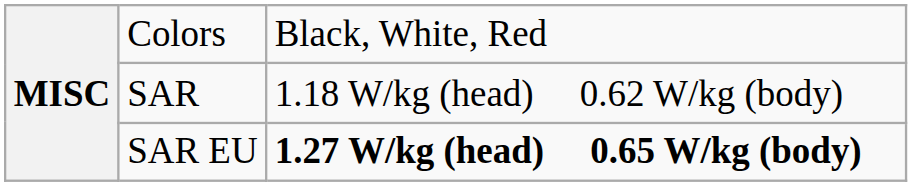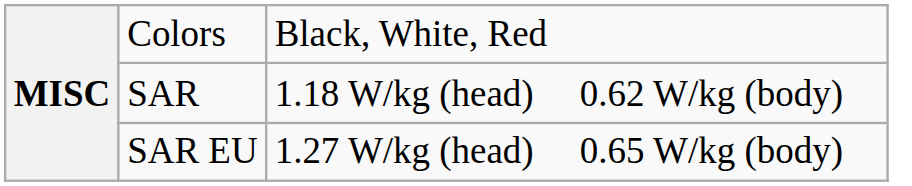(587, 151) bold -> (577, 151) normal
